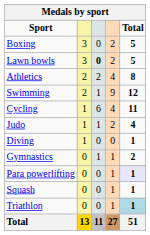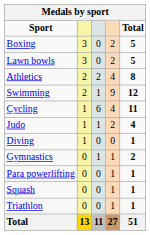(99, 60) bold -> (99, 60) normal
(133, 173) lavender background -> (133, 173) no background
(133, 206) lightblue background -> (133, 206) no background
